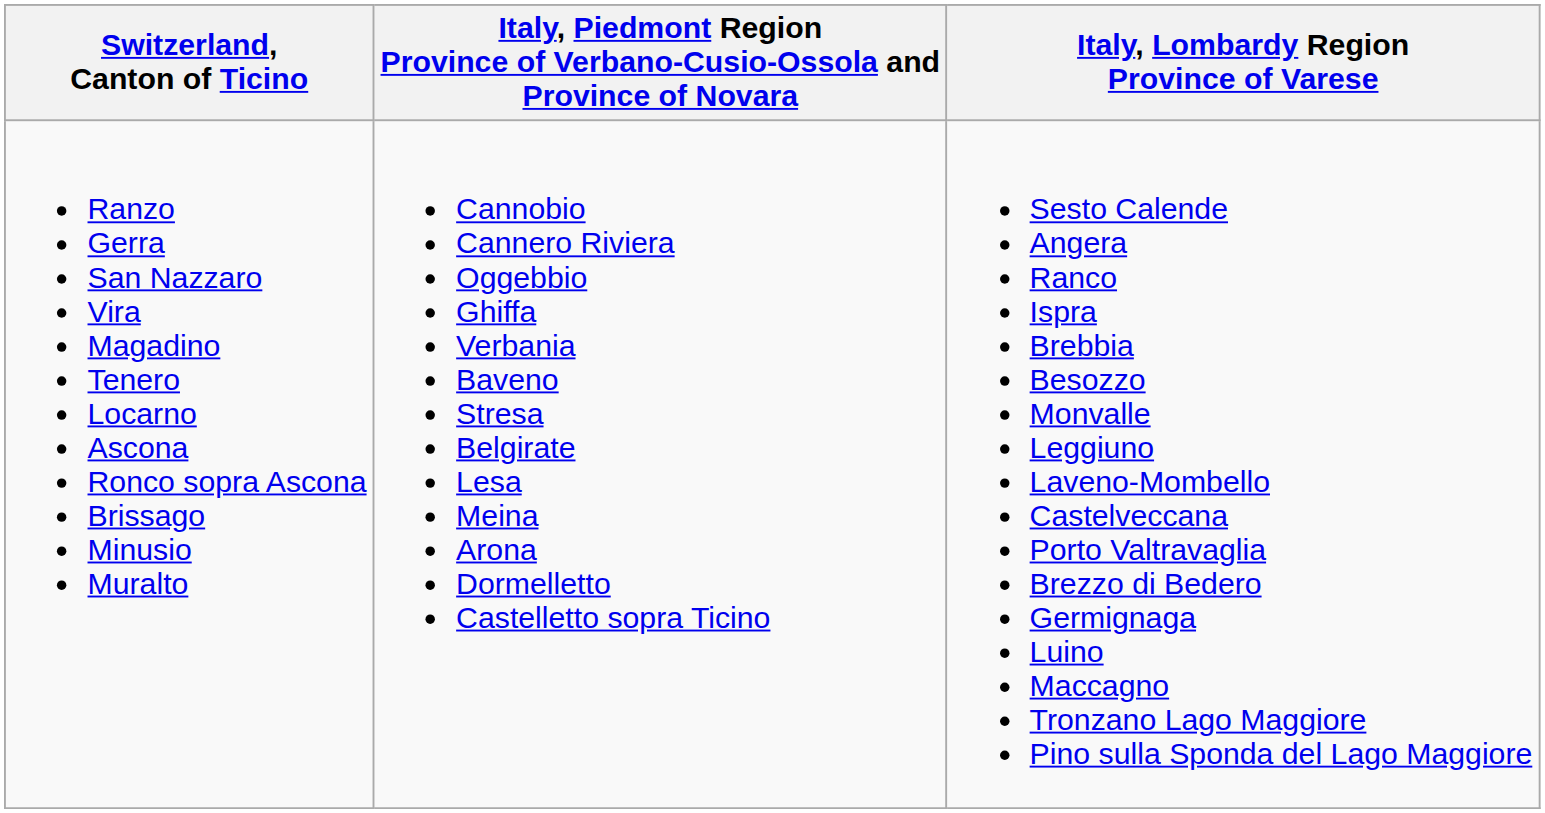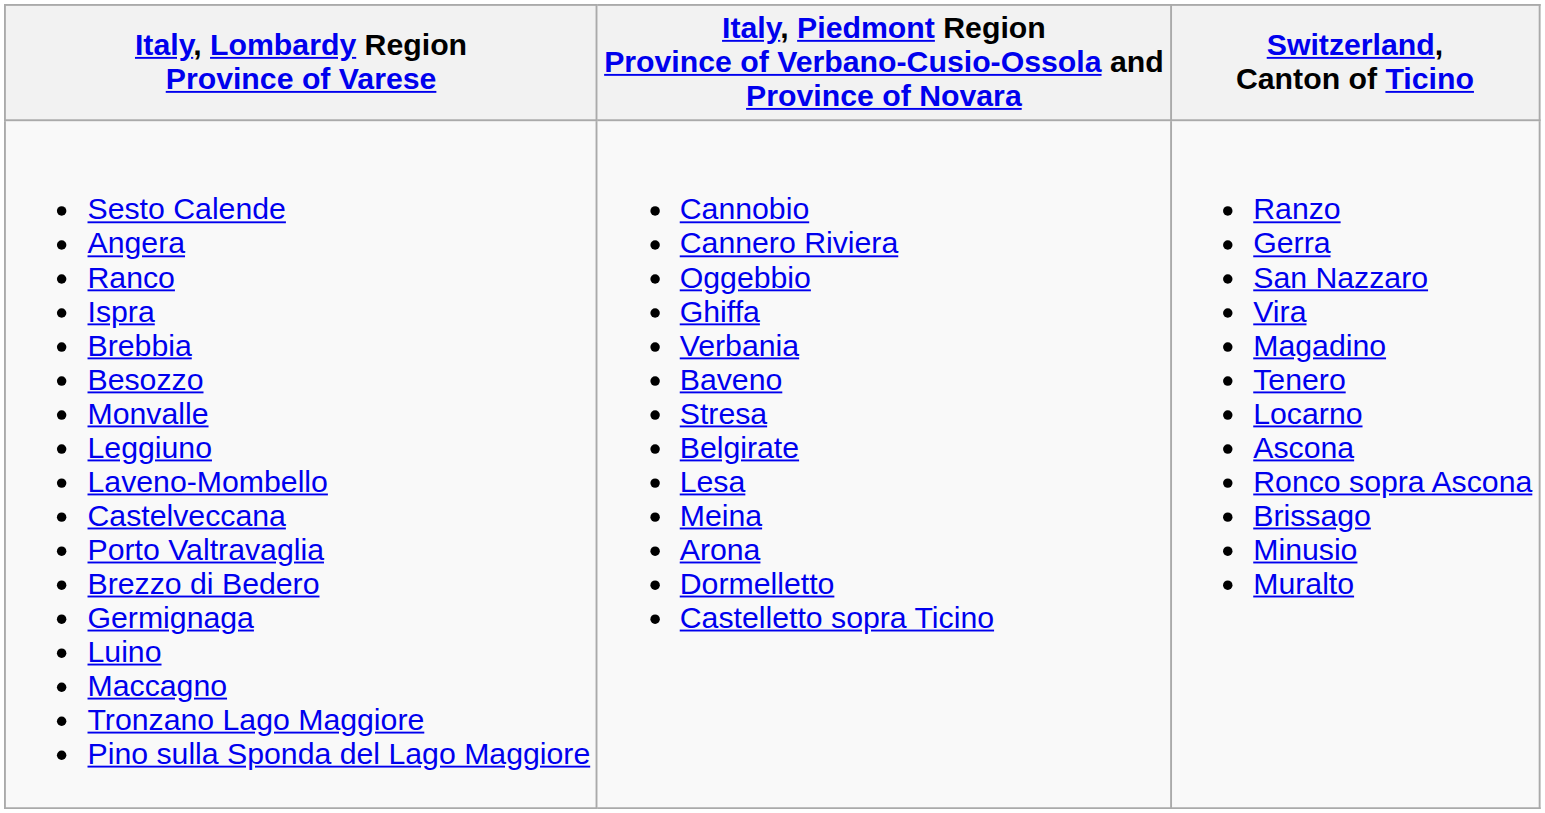columns swapped: (189, 62) <-> (1243, 62)
